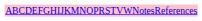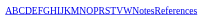(101, 10) pink background -> (101, 10) no background
